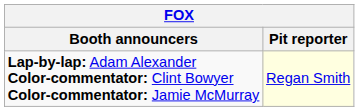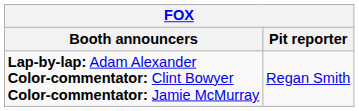(308, 78) lightyellow background -> (308, 78) no background
